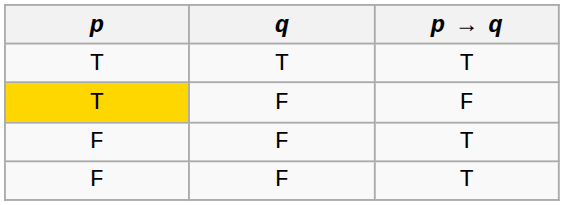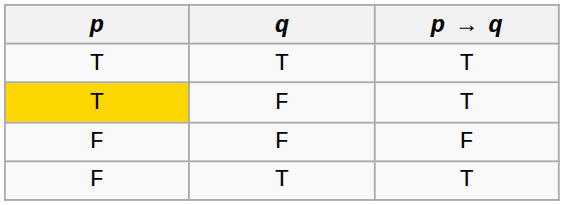(467, 102) F -> (467, 102) T
(467, 141) T -> (467, 141) F
(282, 180) F -> (282, 180) T
